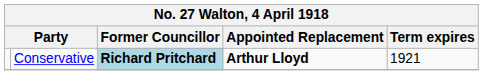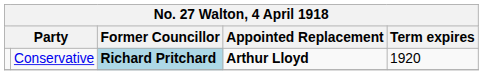(405, 59) 1921 -> (405, 59) 1920
